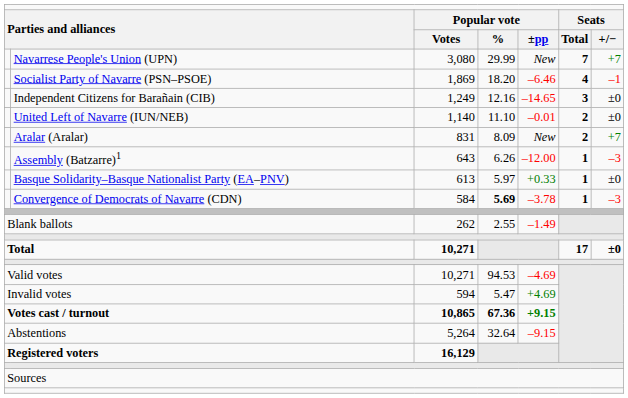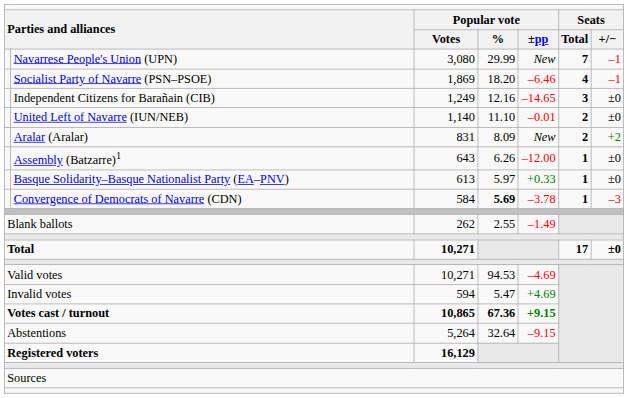(614, 59) +7 -> (615, 59) –1
(614, 137) +7 -> (614, 137) +2
(615, 158) –3 -> (614, 158) ±0
